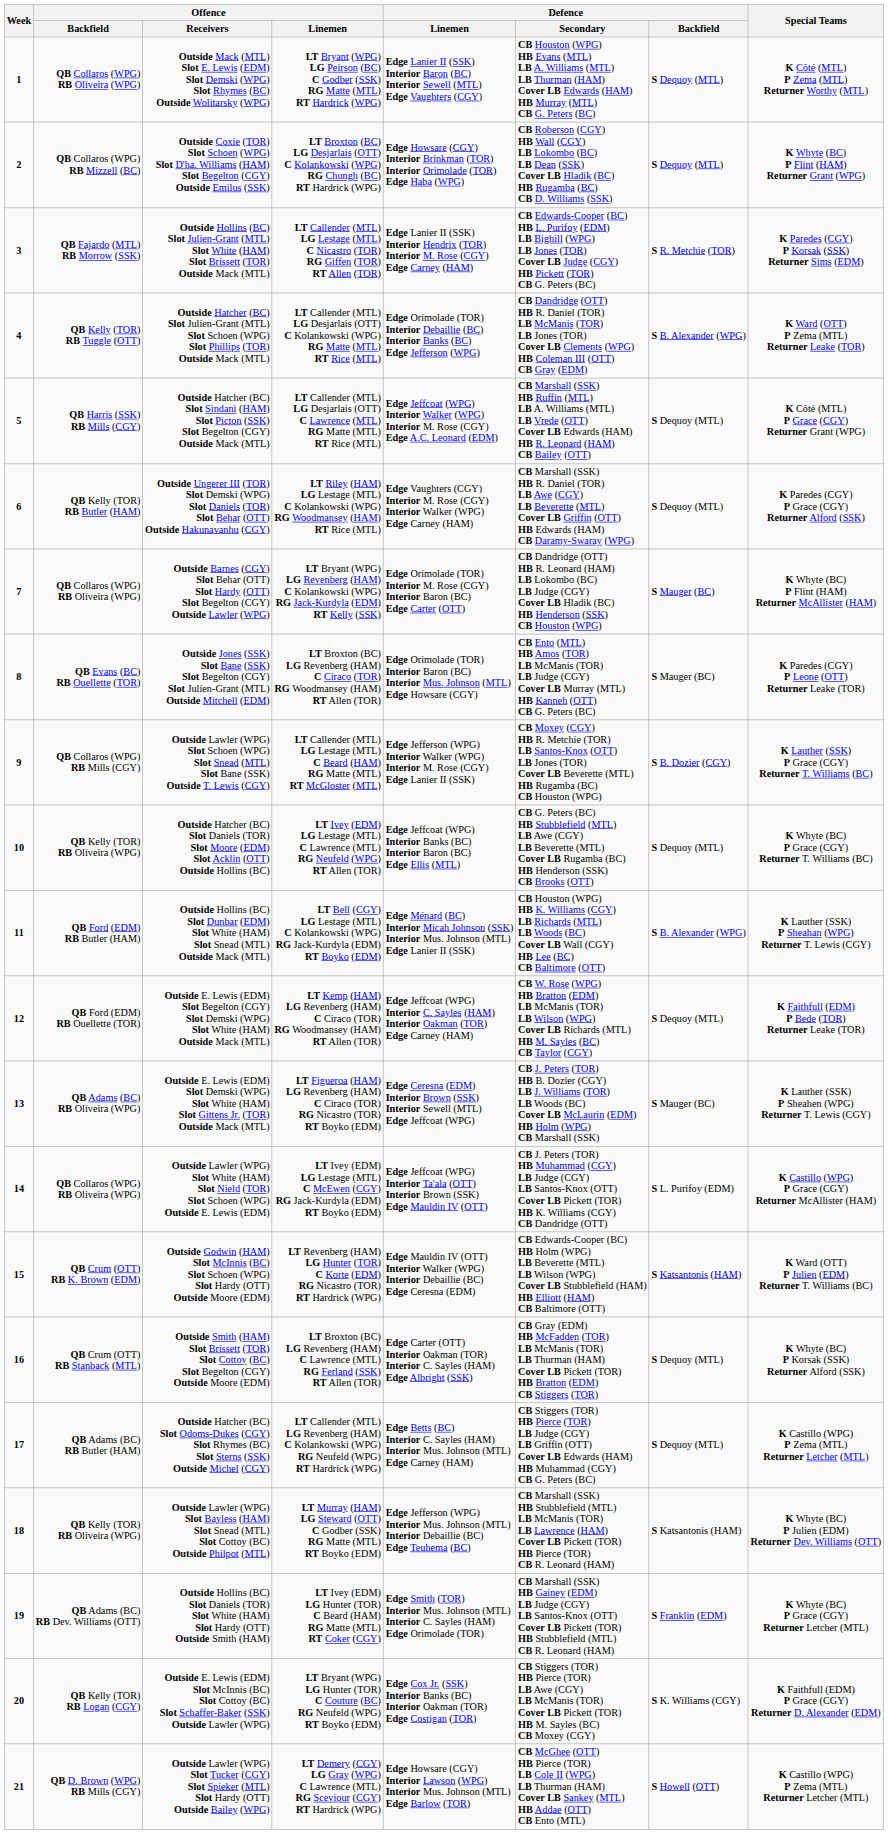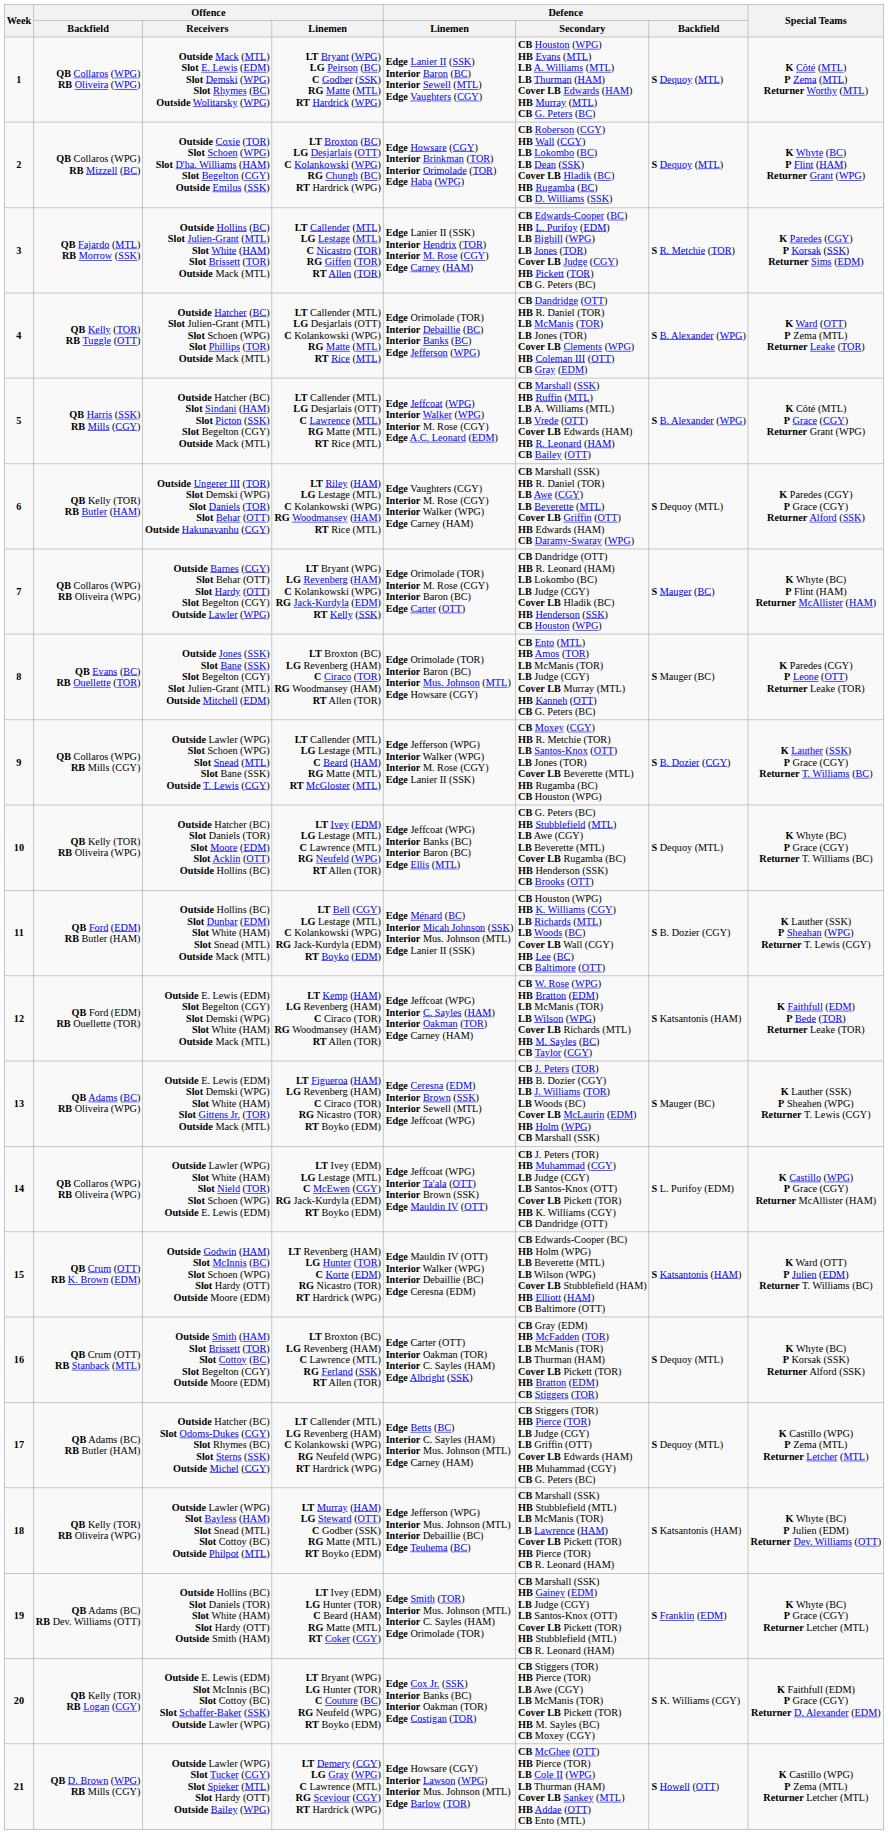(687, 421) S Dequoy (MTL) -> (699, 421) S B. Alexander (WPG)
(699, 933) S B. Alexander (WPG) -> (691, 933) S B. Dozier (CGY)
(687, 1018) S Dequoy (MTL) -> (696, 1018) S Katsantonis (HAM)
